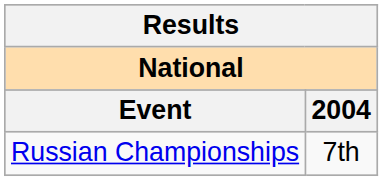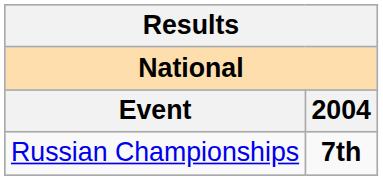(341, 152) normal -> (341, 152) bold
